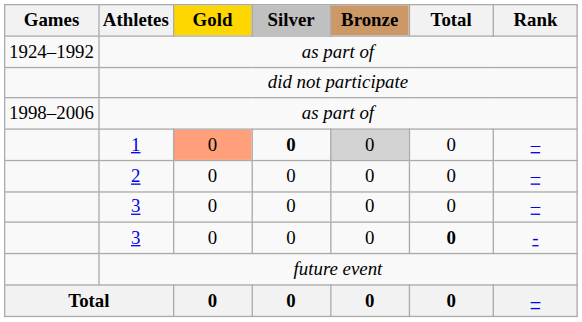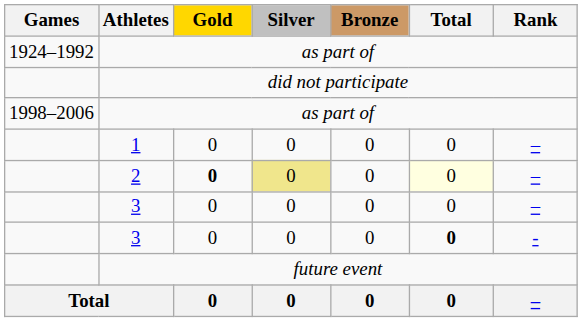(212, 144) lightsalmon background -> (212, 144) no background
(291, 144) bold -> (291, 144) normal
(370, 144) lightgrey background -> (370, 144) no background
(212, 176) normal -> (212, 176) bold
(291, 176) no background -> (291, 176) khaki background
(451, 176) no background -> (451, 176) lightyellow background
